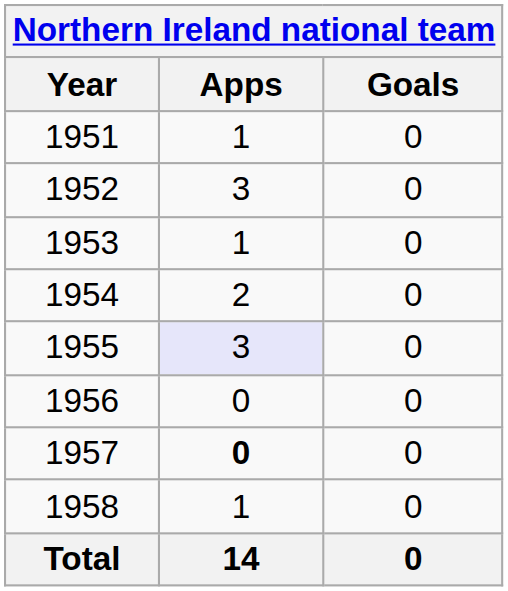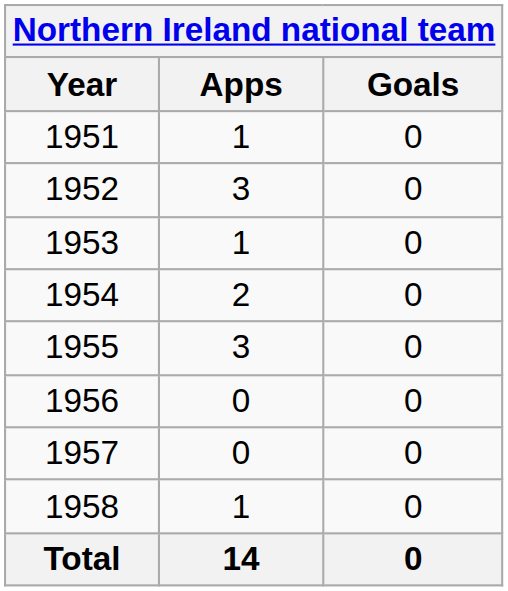(241, 347) lavender background -> (241, 347) no background
(241, 453) bold -> (241, 453) normal
